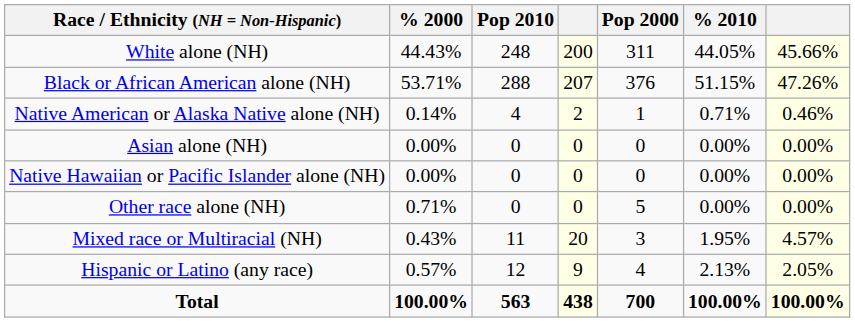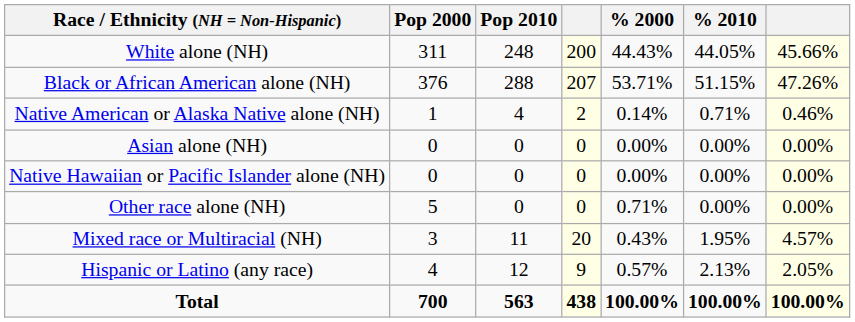columns swapped: (640, 20) <-> (431, 20)
